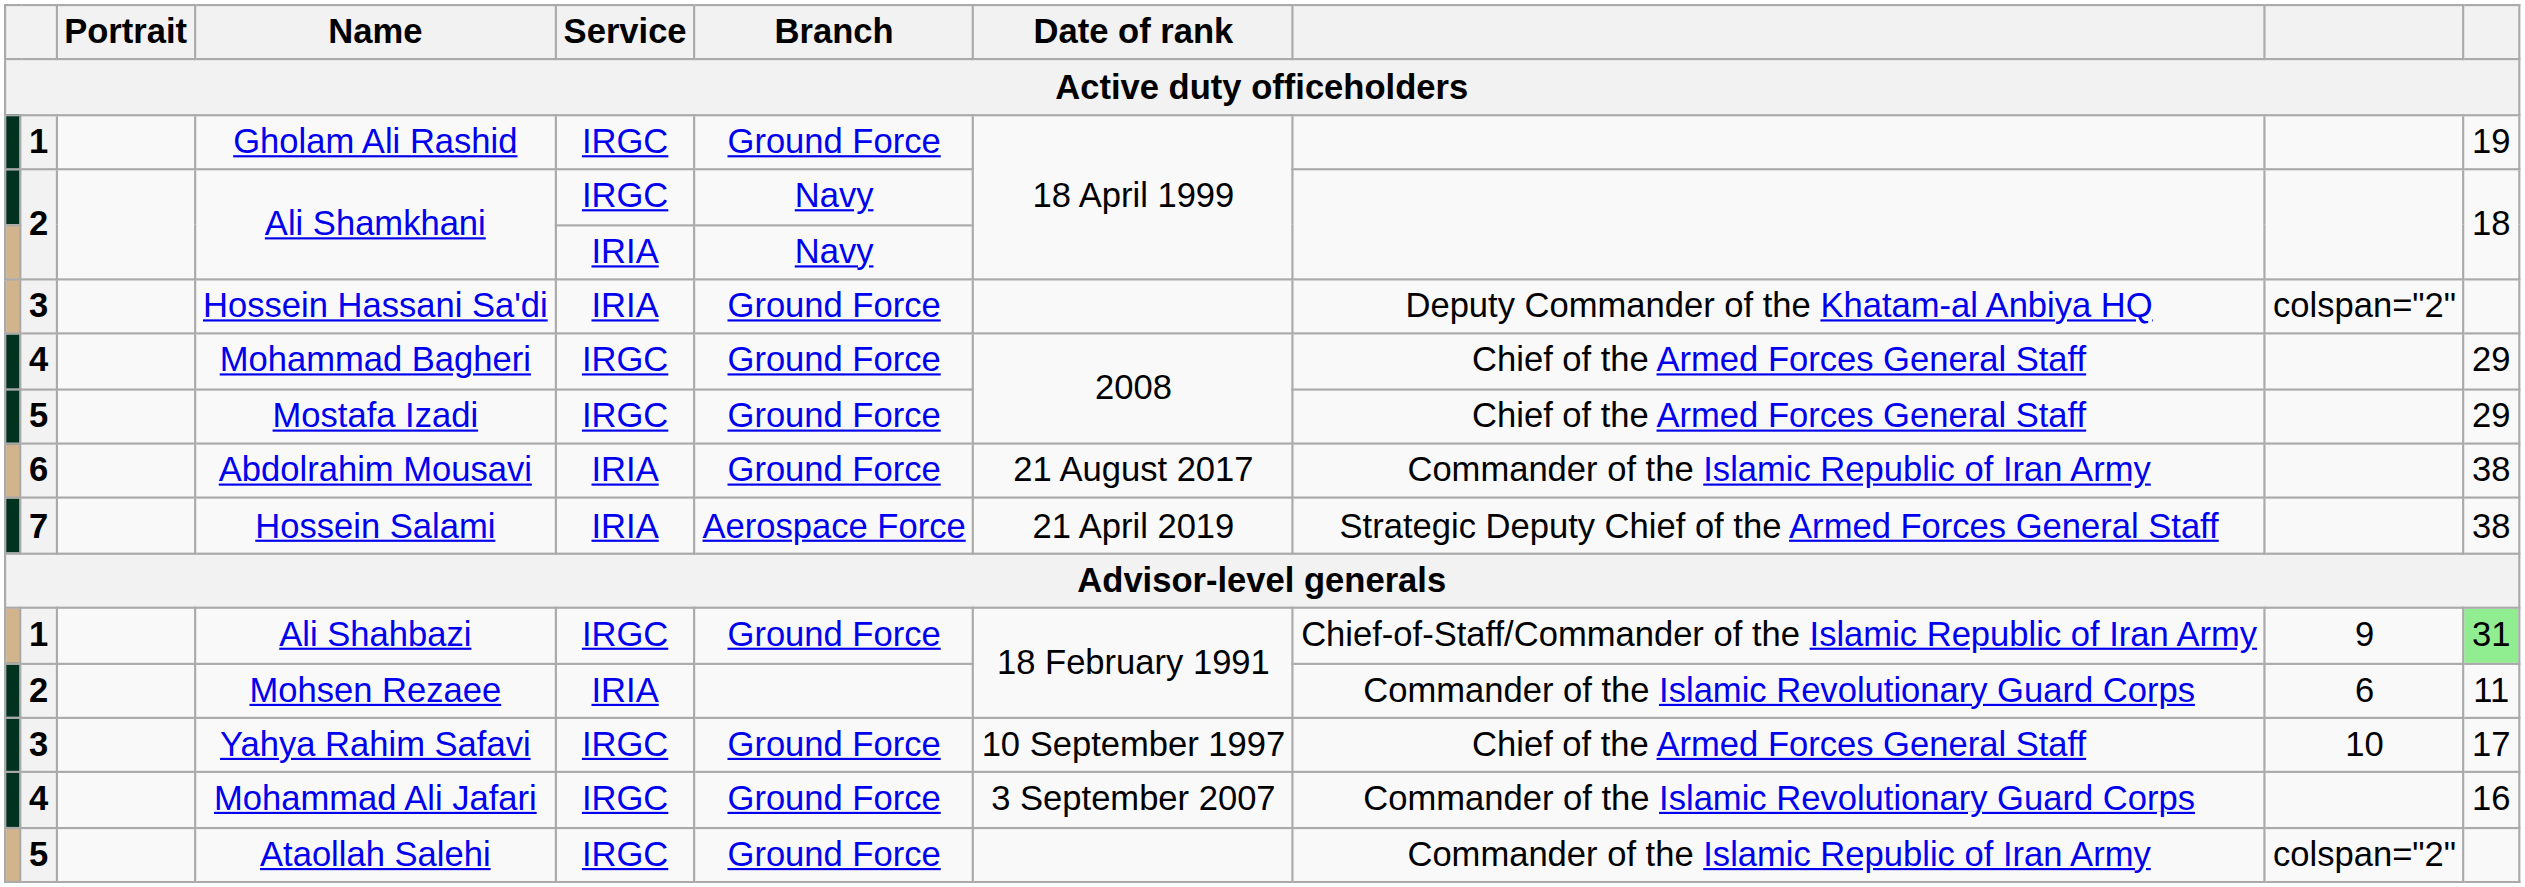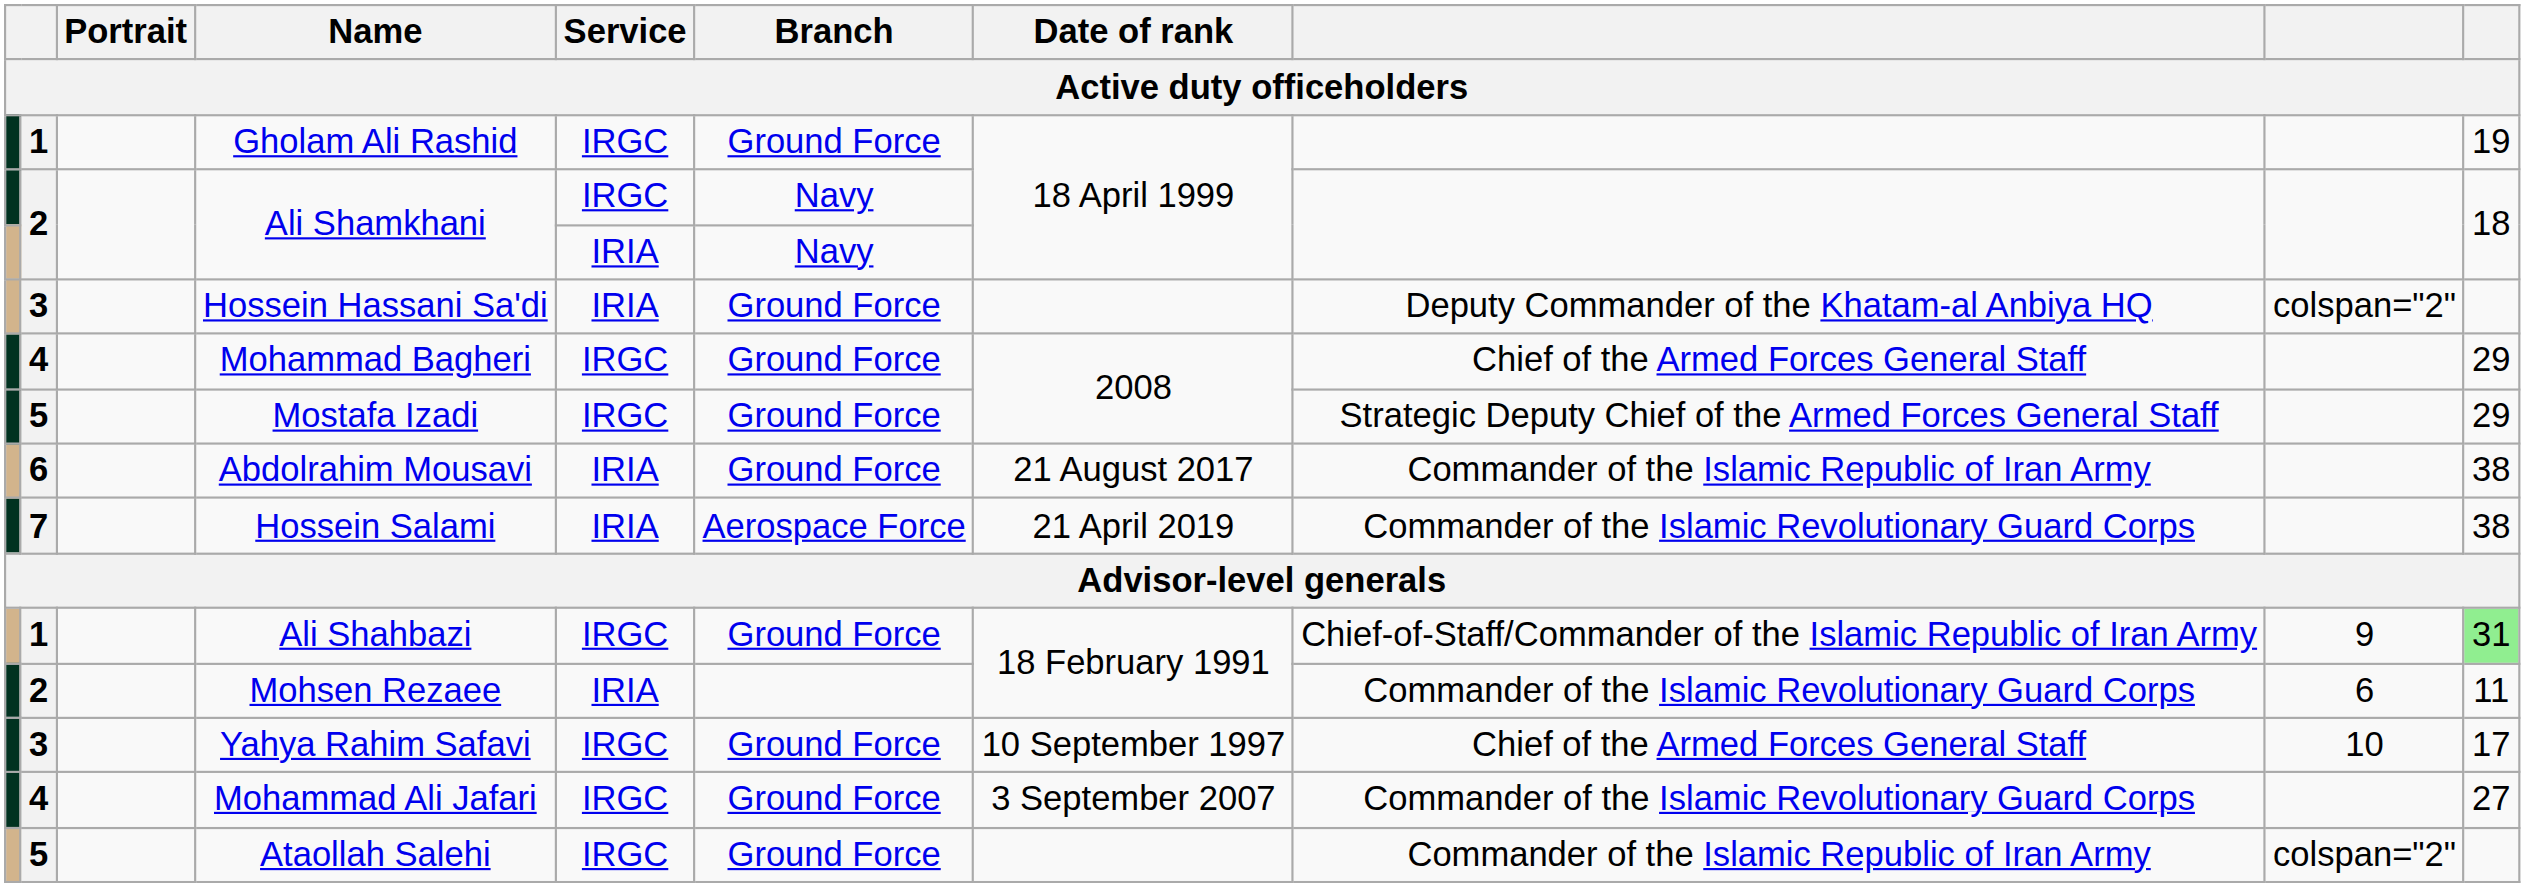(1779, 415) Chief of the Armed Forces General Staff -> (1779, 415) Strategic Deputy Chief of the Armed Forces General Staff
(1779, 525) Strategic Deputy Chief of the Armed Forces General Staff -> (1779, 525) Commander of the Islamic Revolutionary Guard Corps
(2491, 799) 16 -> (2491, 799) 27
